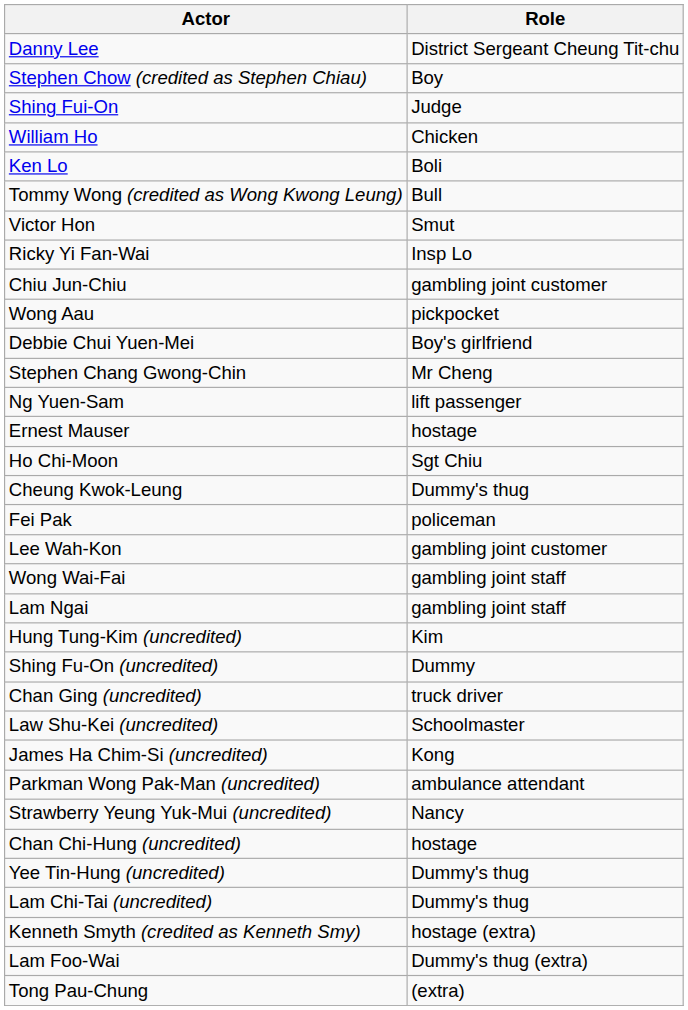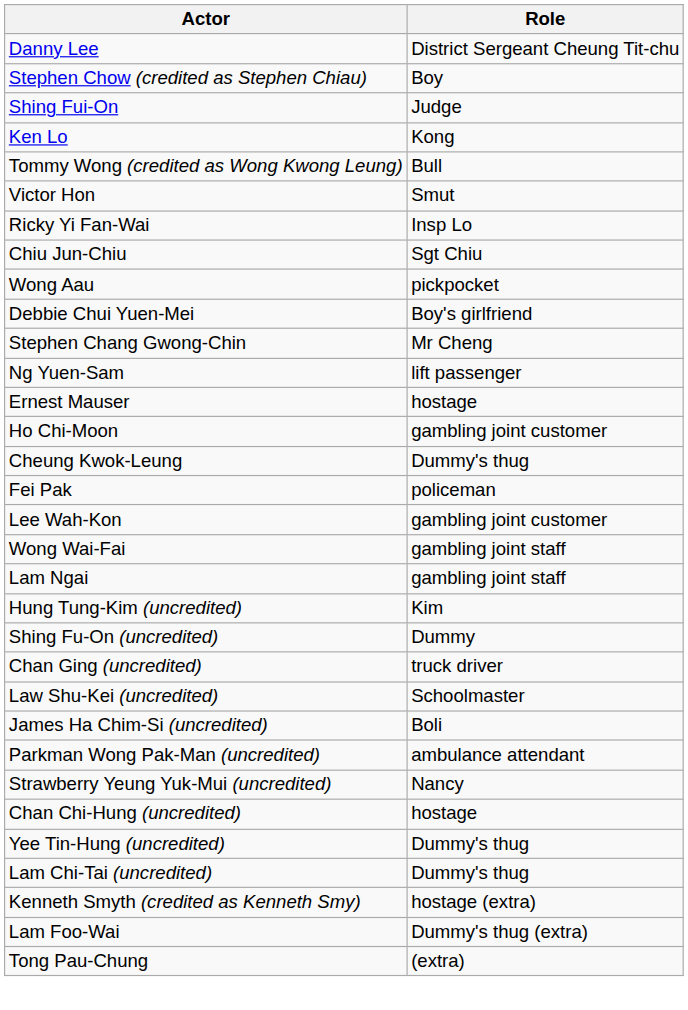- row: (53, 136)
(427, 166) Boli -> (433, 136) Kong
(509, 284) gambling joint customer -> (447, 254) Sgt Chiu
(447, 460) Sgt Chiu -> (509, 431) gambling joint customer
(433, 755) Kong -> (427, 725) Boli
